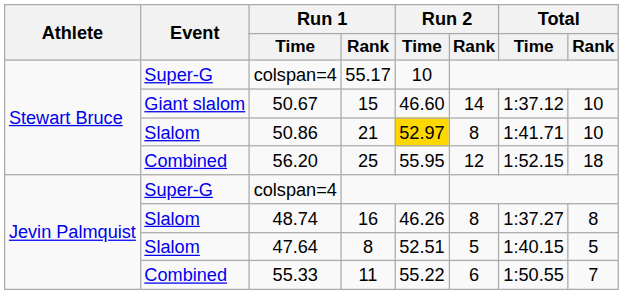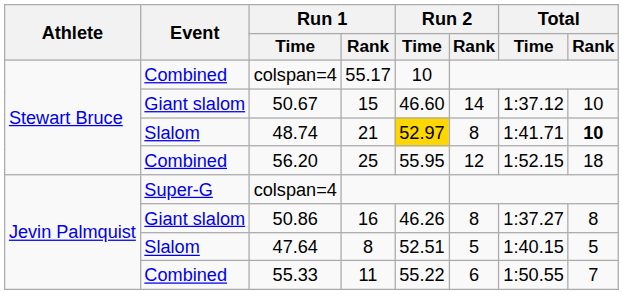(179, 75) Super-G -> (186, 75) Combined
(295, 132) 50.86 -> (295, 132) 48.74
(593, 132) normal -> (593, 132) bold
(172, 218) Slalom -> (195, 218) Giant slalom
(295, 218) 48.74 -> (295, 218) 50.86
